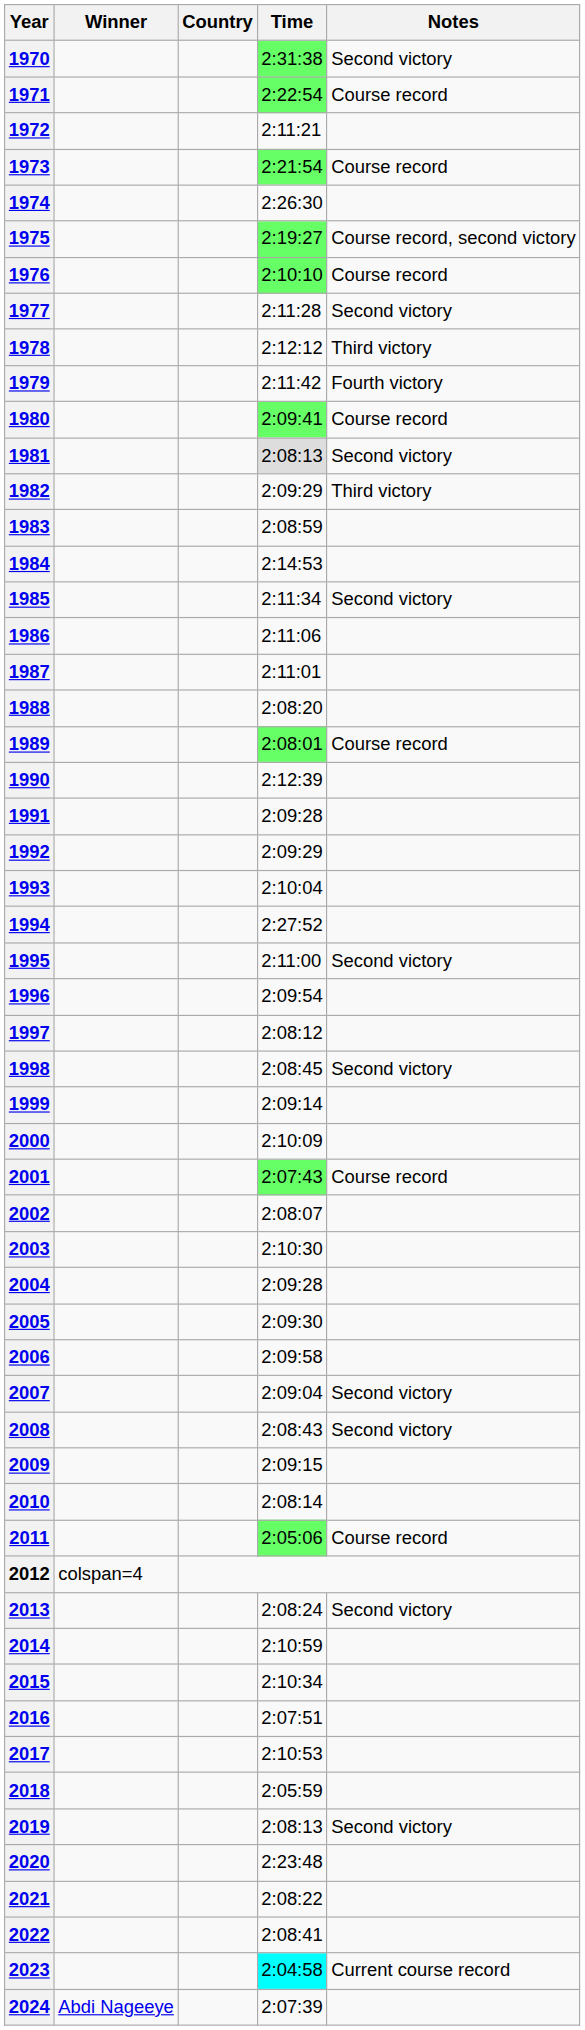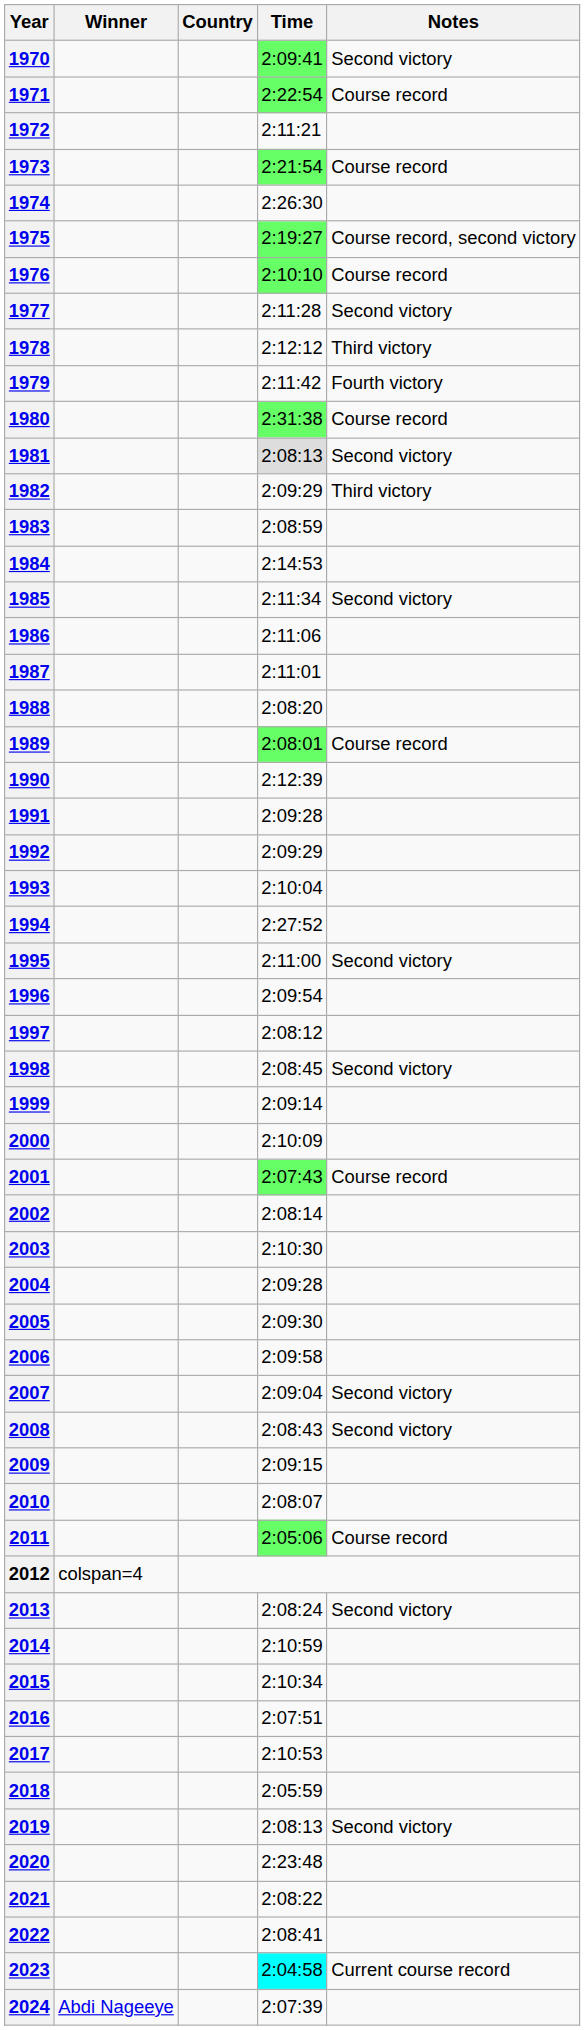(292, 58) 2:31:38 -> (292, 58) 2:09:41
(292, 419) 2:09:41 -> (292, 419) 2:31:38
(292, 1213) 2:08:07 -> (292, 1213) 2:08:14
(292, 1501) 2:08:14 -> (292, 1501) 2:08:07
